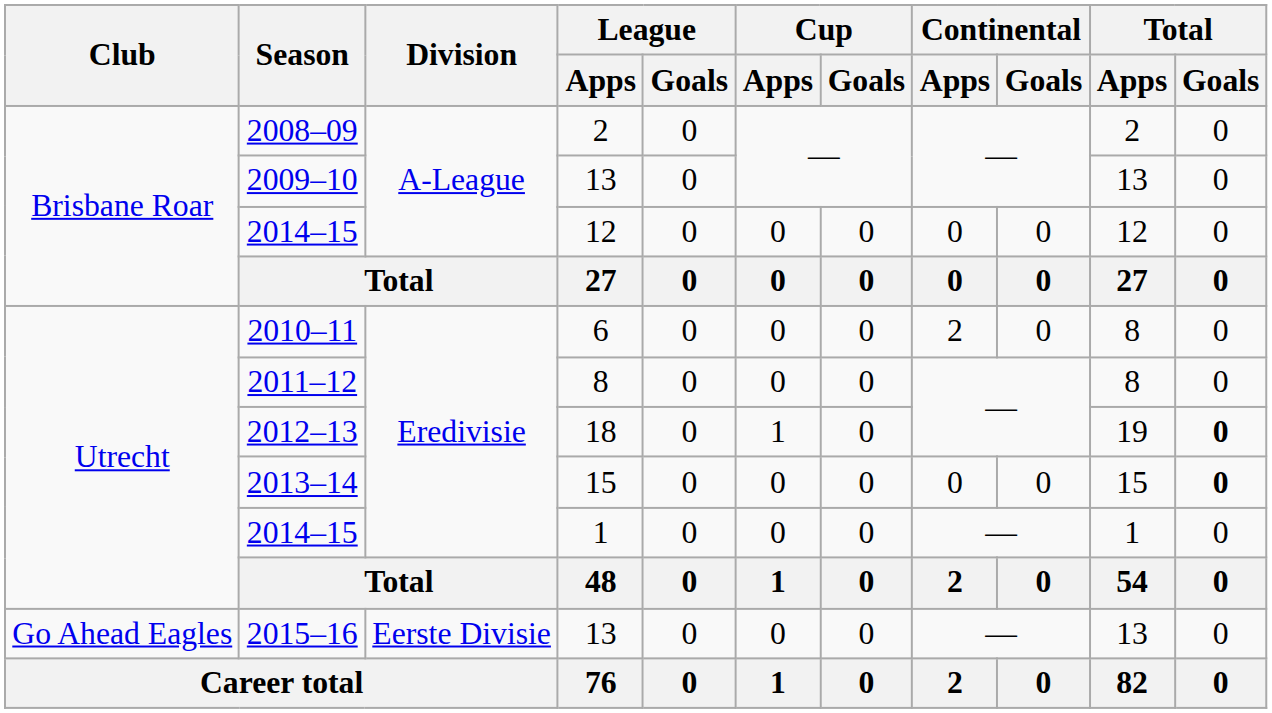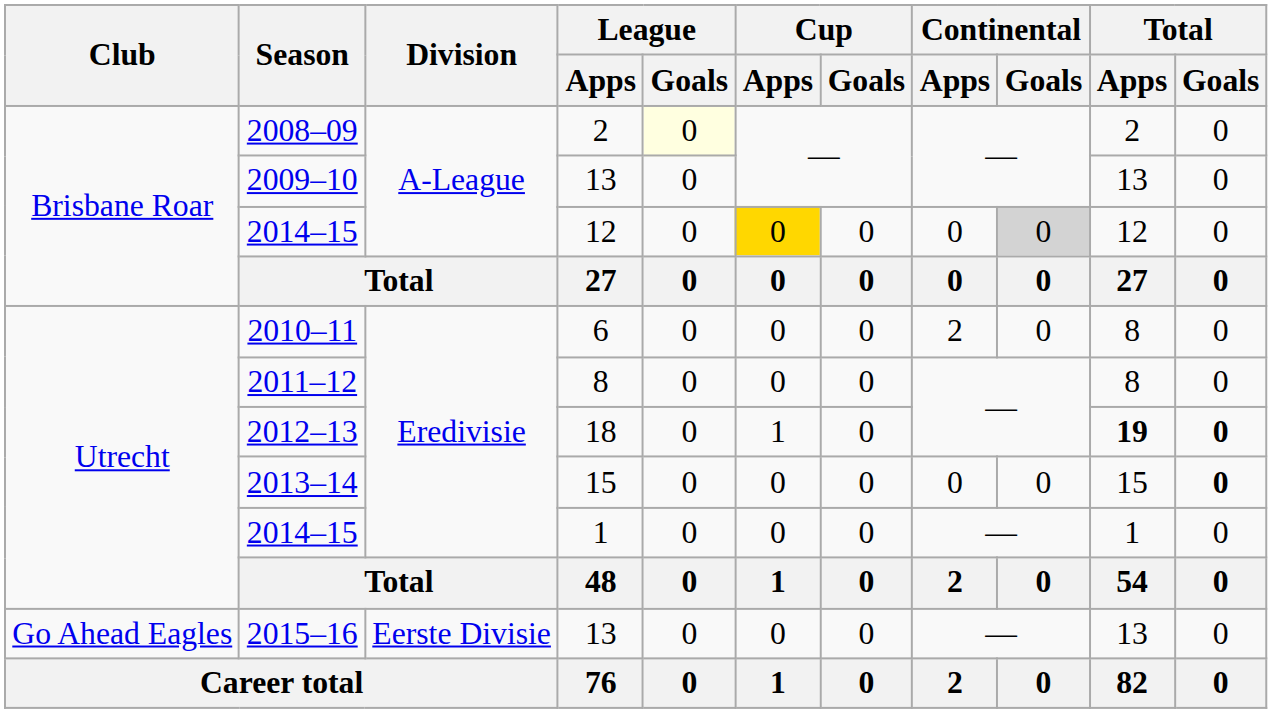(689, 130) no background -> (689, 130) lightyellow background
(778, 230) no background -> (778, 230) gold background
(1044, 230) no background -> (1044, 230) lightgrey background
(1132, 431) normal -> (1132, 431) bold
